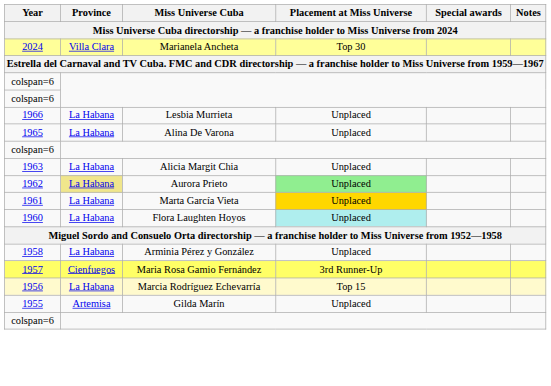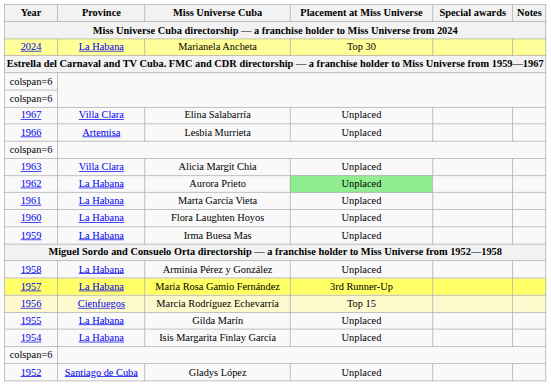(92, 47) Villa Clara -> (101, 47) La Habana
+ row: (31, 116)
(92, 116) La Habana -> (101, 133) Artemisa
- row: (33, 133)
(92, 167) La Habana -> (101, 167) Villa Clara
(92, 184) khaki background -> (101, 184) no background
(351, 201) gold background -> (361, 201) no background
(351, 218) paleturquoise background -> (361, 218) no background
+ row: (31, 235)
(92, 269) Cienfuegos -> (101, 287) La Habana
(92, 287) La Habana -> (101, 304) Cienfuegos
(92, 304) Artemisa -> (101, 321) La Habana
+ row: (31, 338)
+ row: (31, 372)
